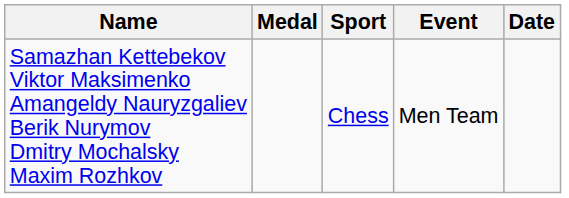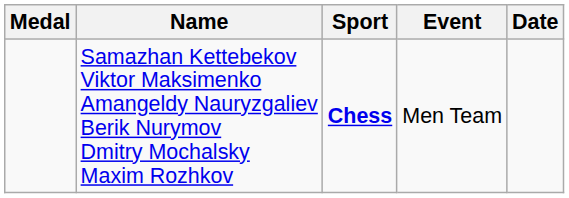columns swapped: (287, 22) <-> (128, 22)
(358, 116) normal -> (360, 116) bold
